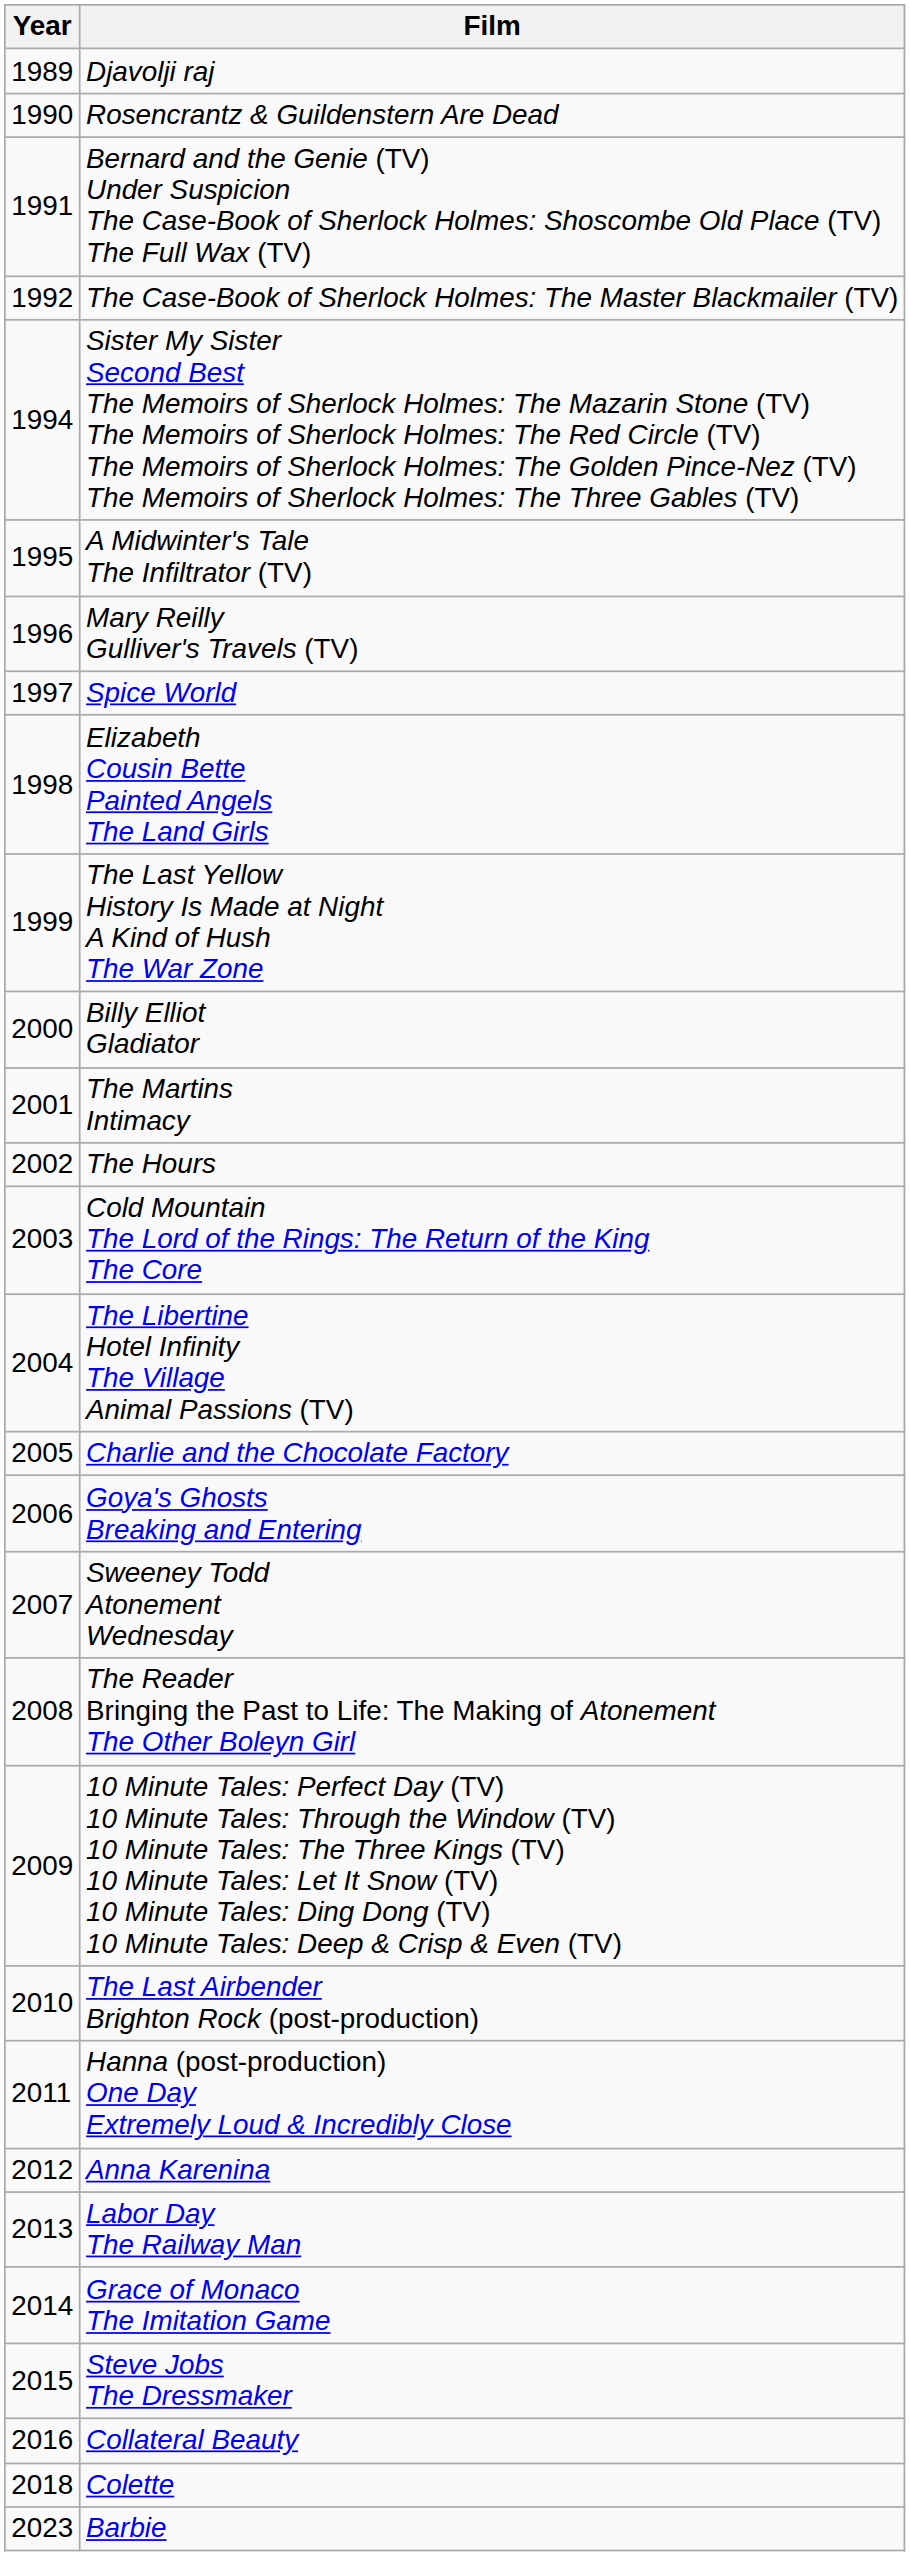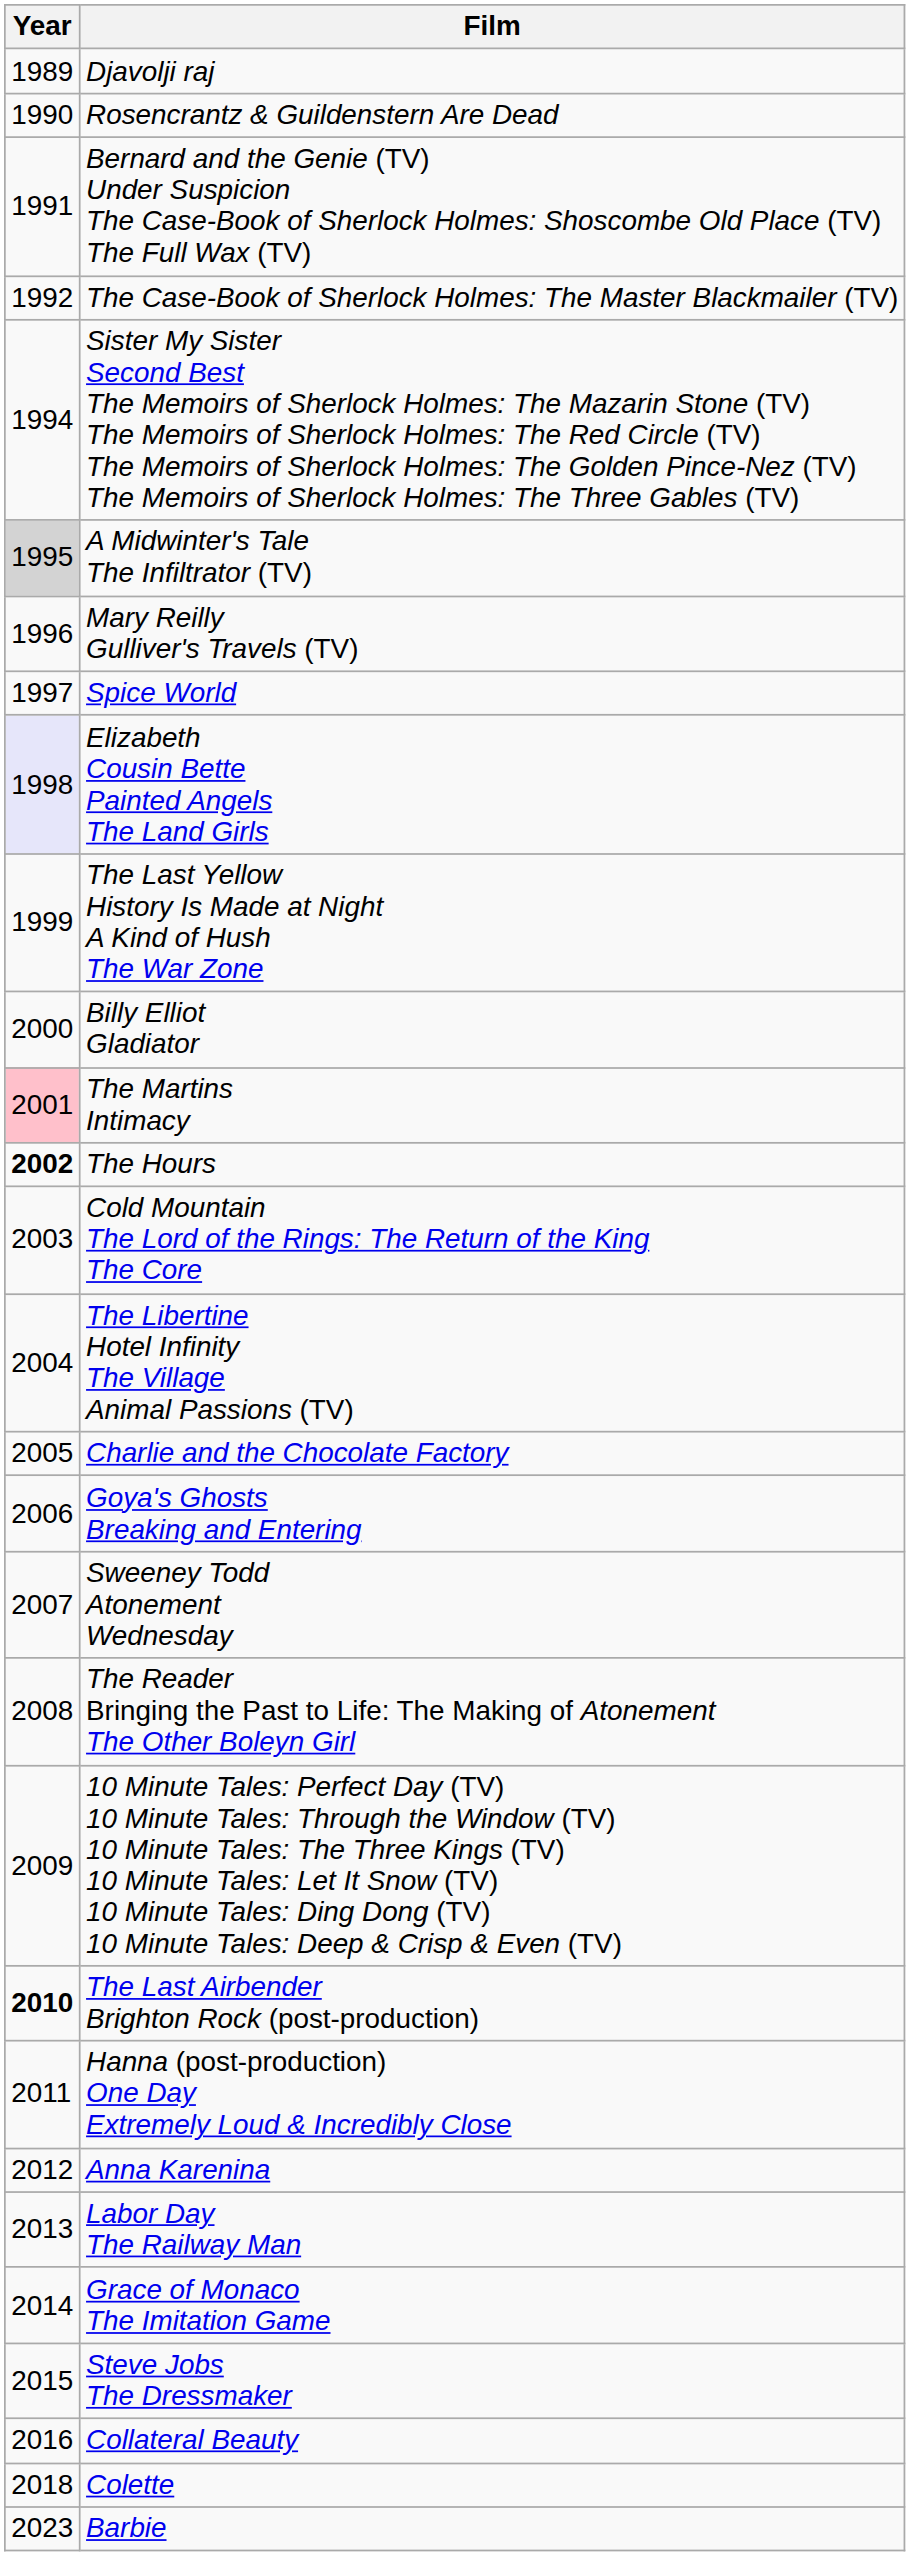(42, 557) no background -> (42, 557) lightgrey background
(42, 784) no background -> (42, 784) lavender background
(42, 1104) no background -> (42, 1104) pink background
(42, 1164) normal -> (42, 1164) bold
(42, 2002) normal -> (42, 2002) bold
